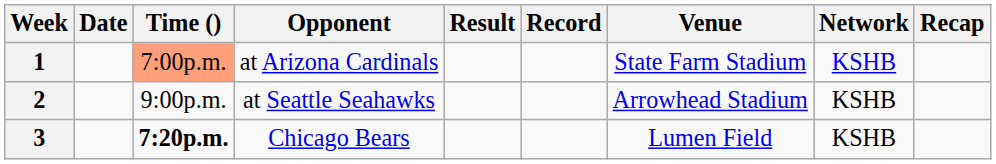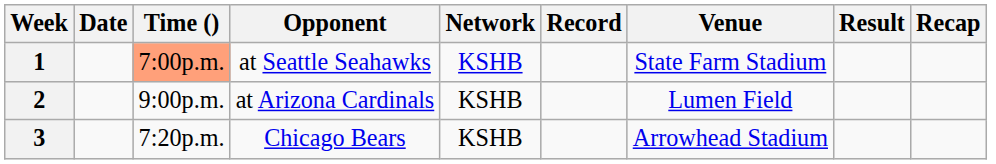columns swapped: (482, 23) <-> (864, 23)
(339, 61) at Arizona Cardinals -> (335, 61) at Seattle Seahawks
(339, 100) at Seattle Seahawks -> (335, 100) at Arizona Cardinals
(710, 100) Arrowhead Stadium -> (730, 100) Lumen Field
(184, 138) bold -> (182, 138) normal
(710, 138) Lumen Field -> (730, 138) Arrowhead Stadium
